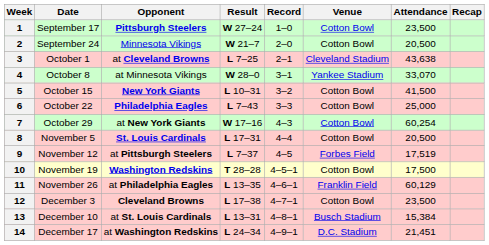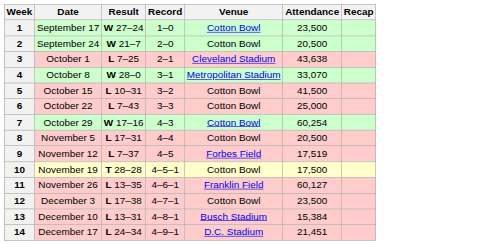- column: (161, 12)
(347, 75) Yankee Stadium -> (234, 75) Metropolitan Stadium
(421, 185) 60,129 -> (312, 185) 60,127
